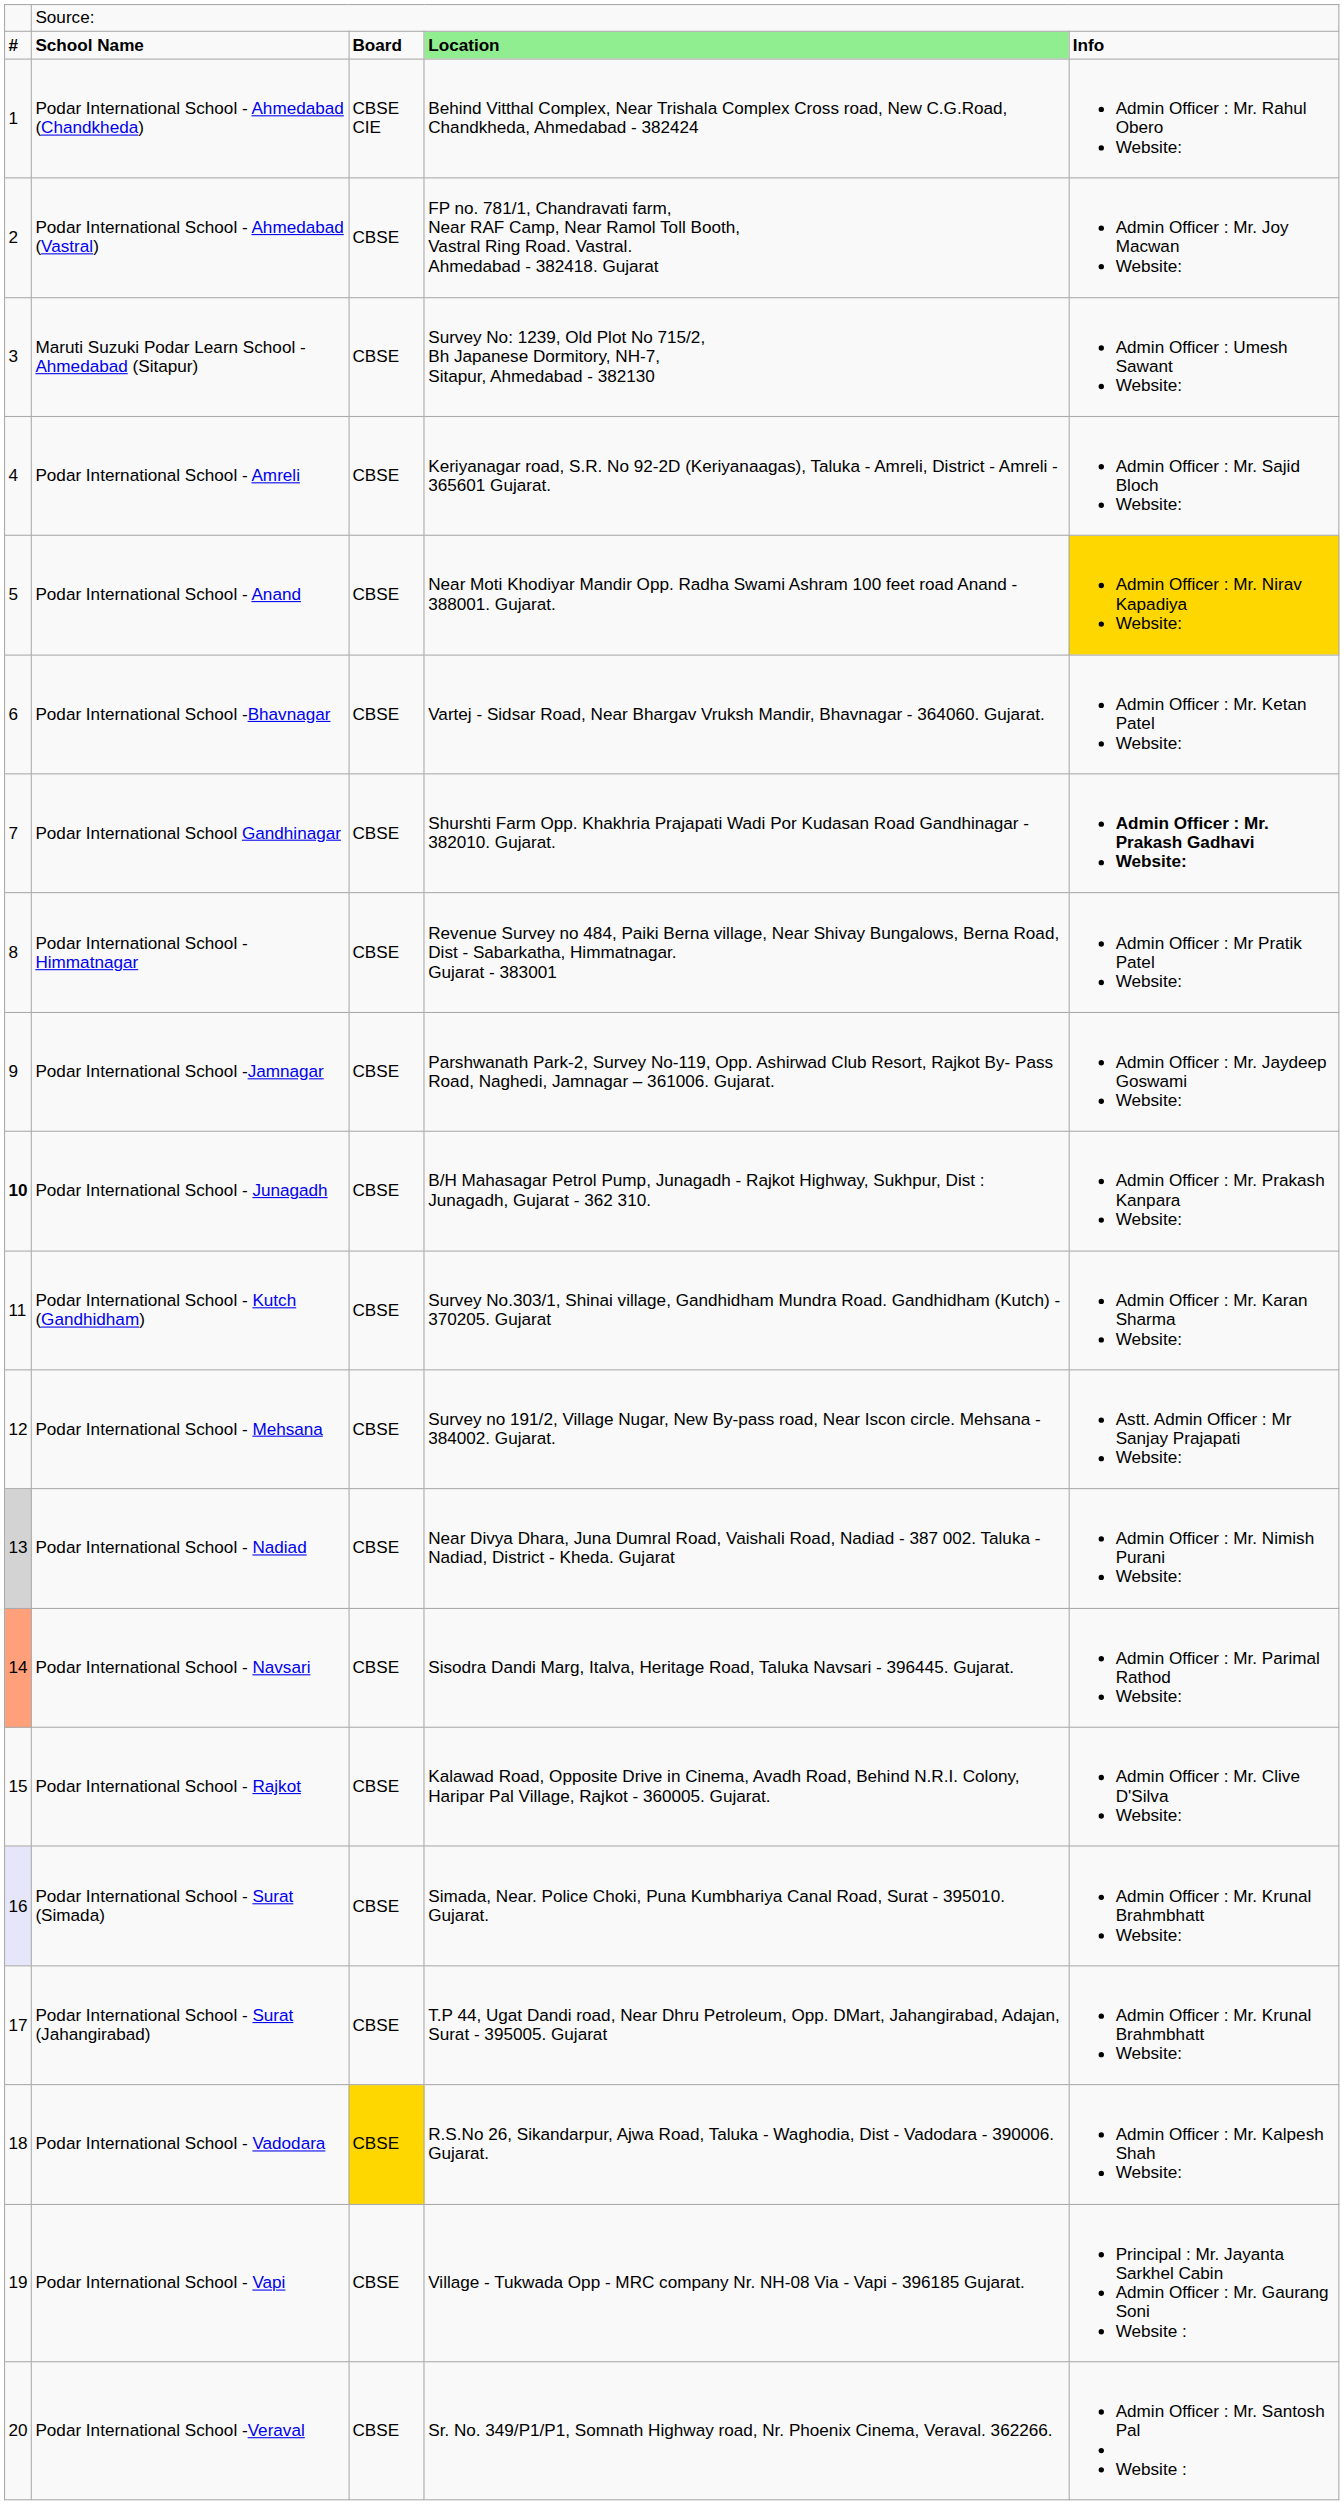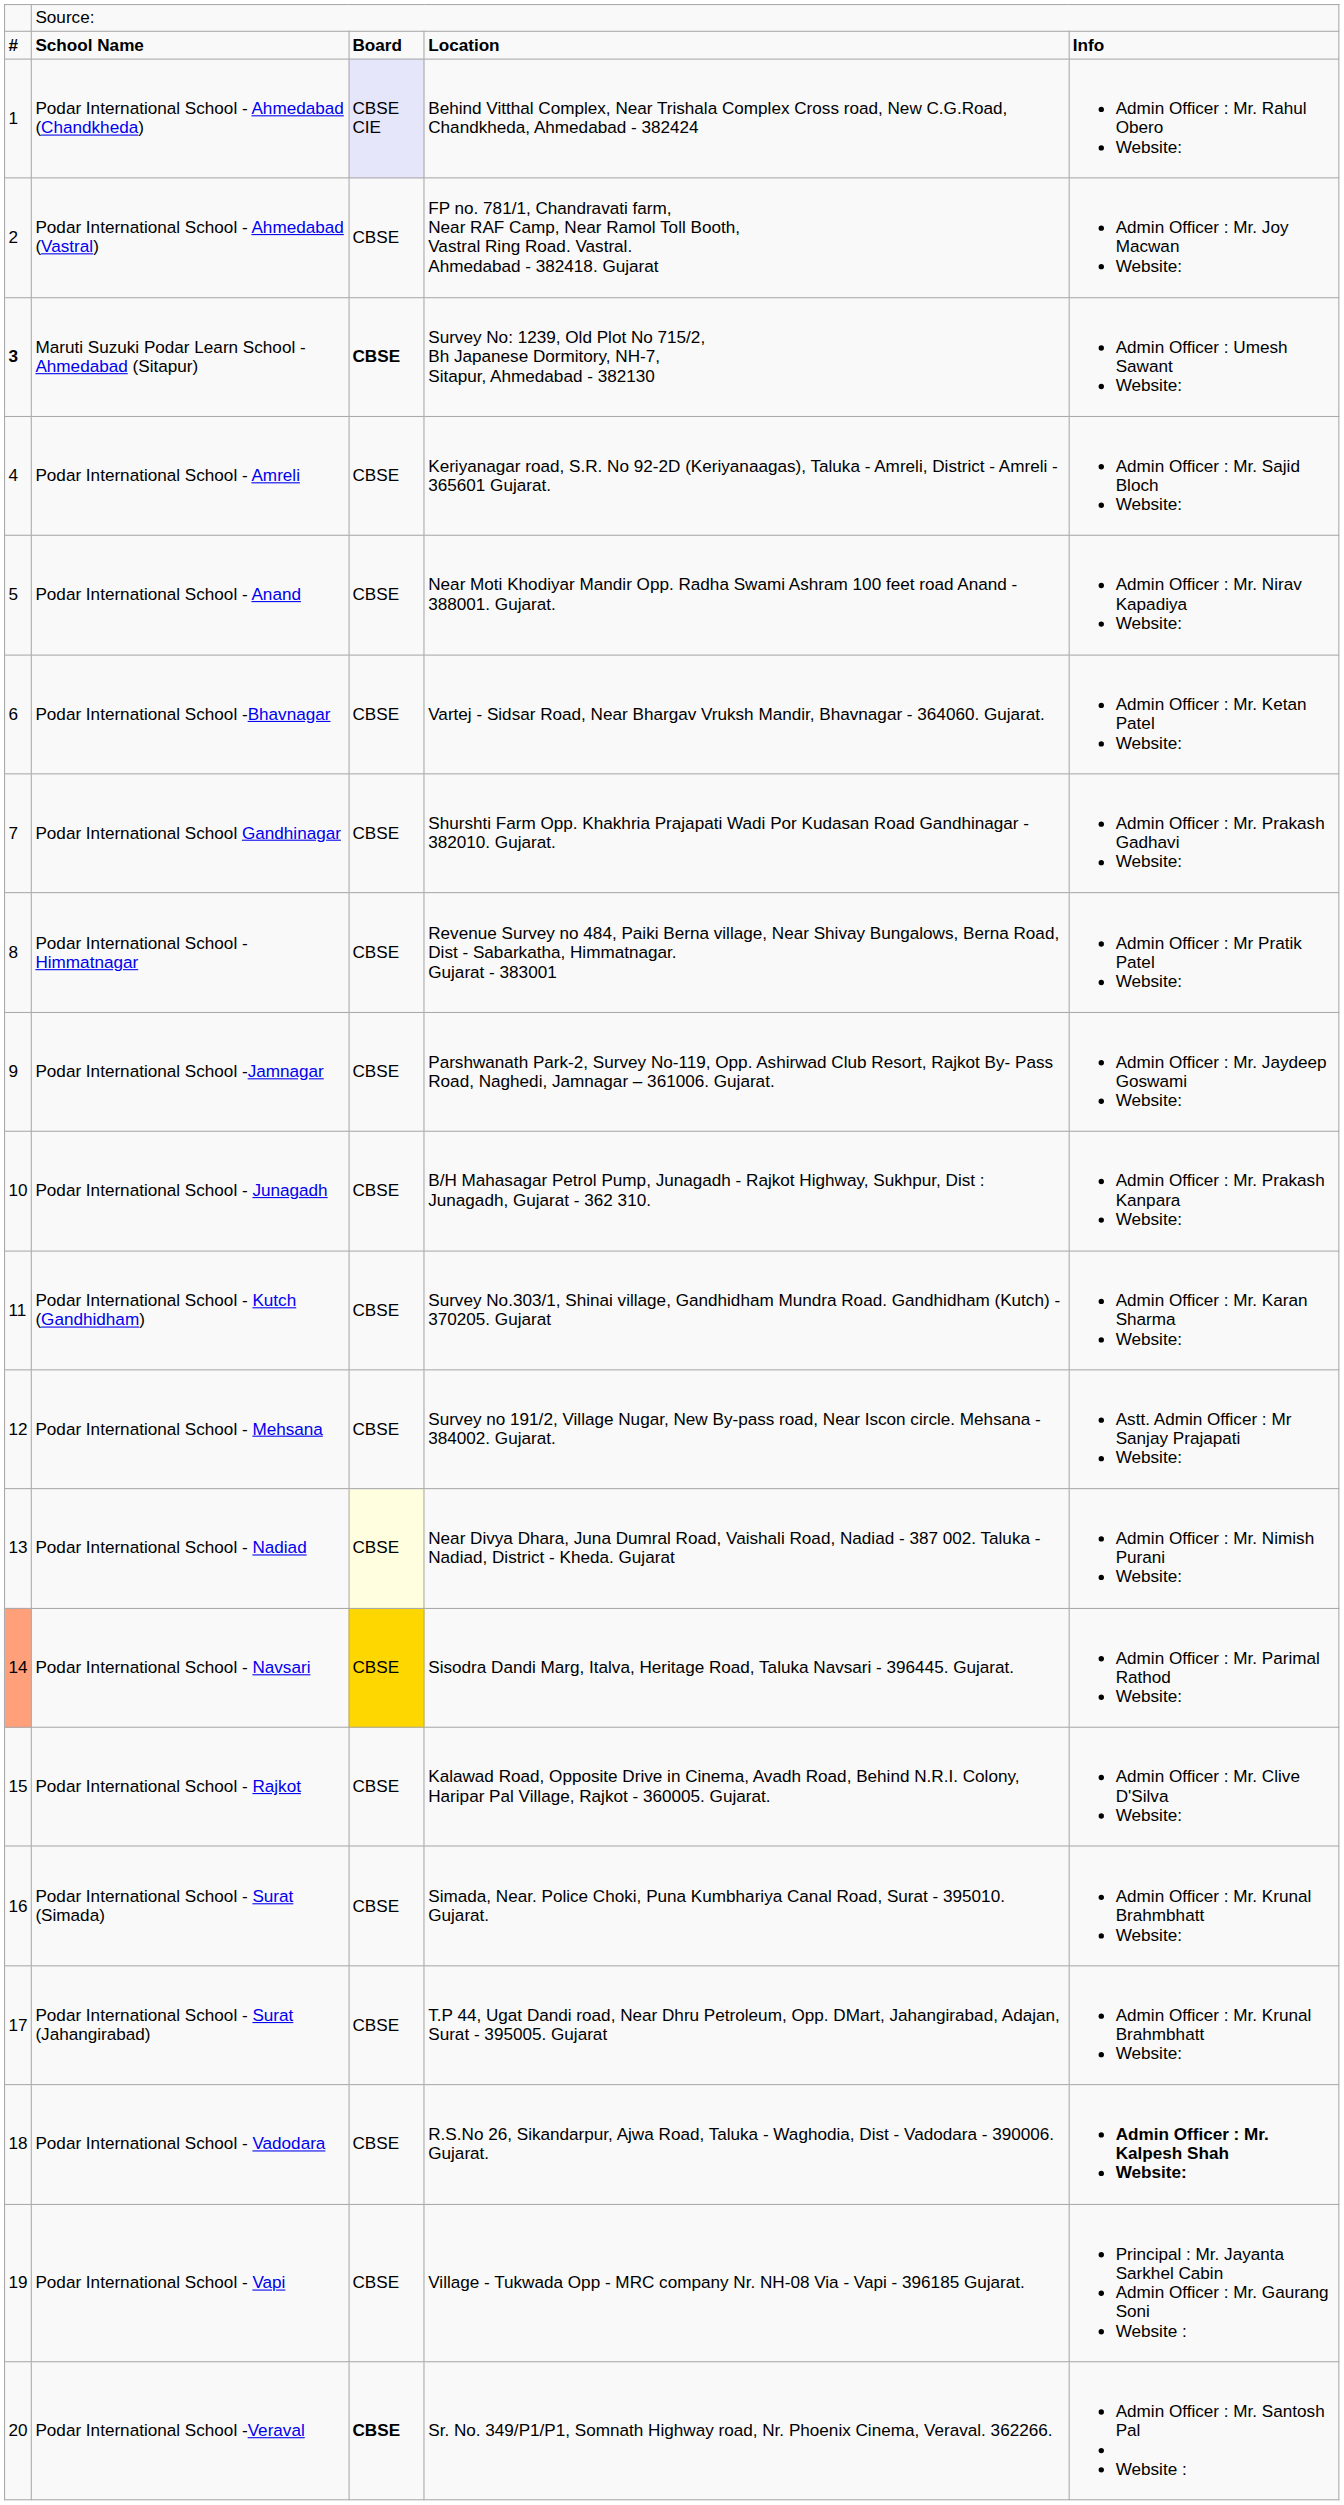(464, 45) lightgreen background -> (464, 45) no background
(376, 118) no background -> (376, 118) lavender background
(13, 356) normal -> (13, 356) bold
(376, 356) normal -> (376, 356) bold
(1204, 605) gold background -> (1204, 605) no background
(1204, 843) bold -> (1204, 843) normal
(18, 1190) bold -> (18, 1190) normal
(18, 1548) lightgrey background -> (18, 1548) no background
(376, 1548) no background -> (376, 1548) lightyellow background
(376, 1667) no background -> (376, 1667) gold background
(18, 1905) lavender background -> (18, 1905) no background
(376, 2144) gold background -> (376, 2144) no background
(1204, 2154) normal -> (1204, 2154) bold
(376, 2430) normal -> (376, 2430) bold
